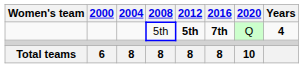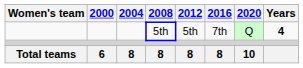(190, 31) bold -> (190, 31) normal
(220, 31) bold -> (220, 31) normal
